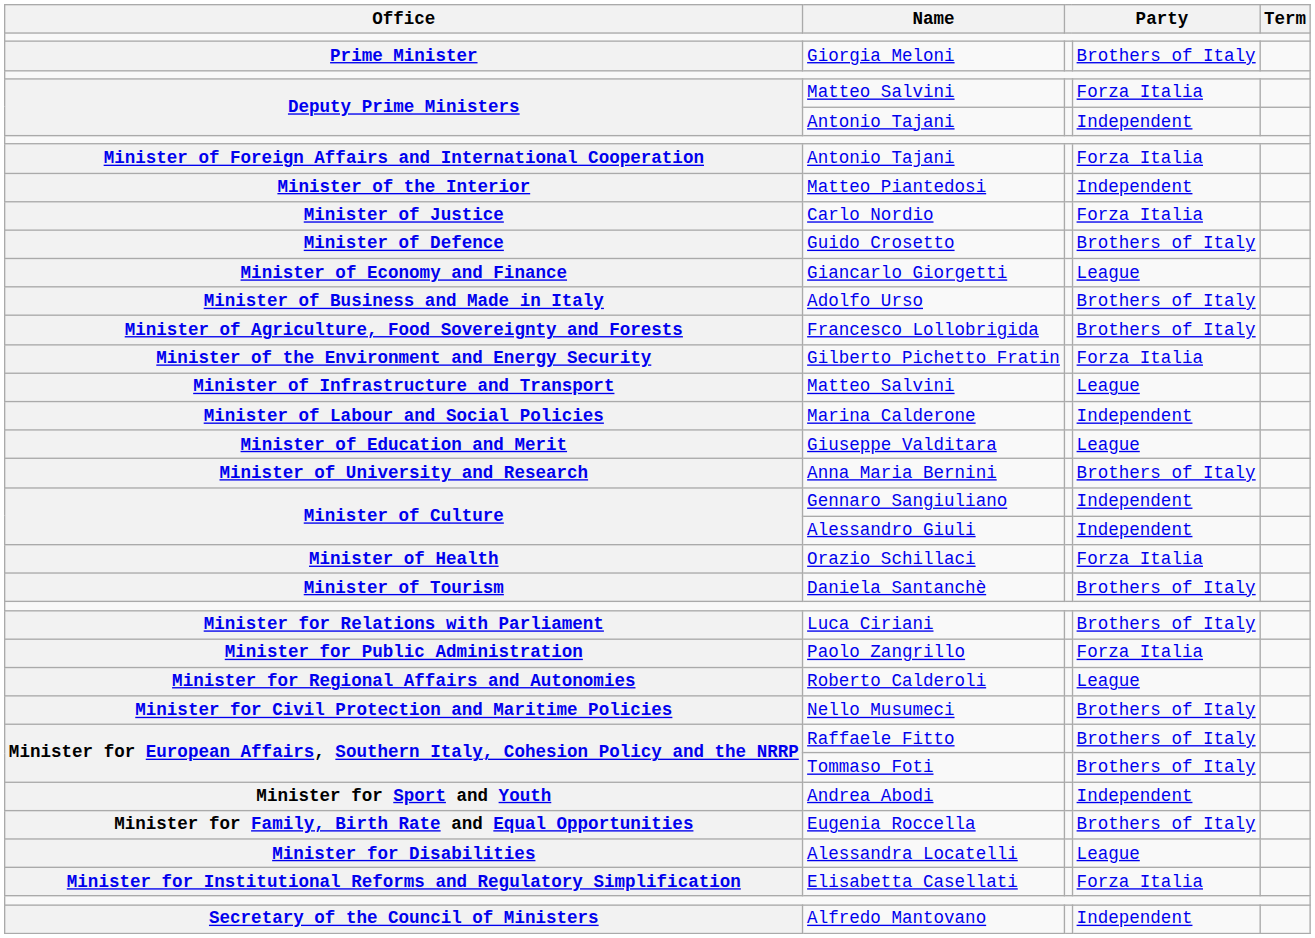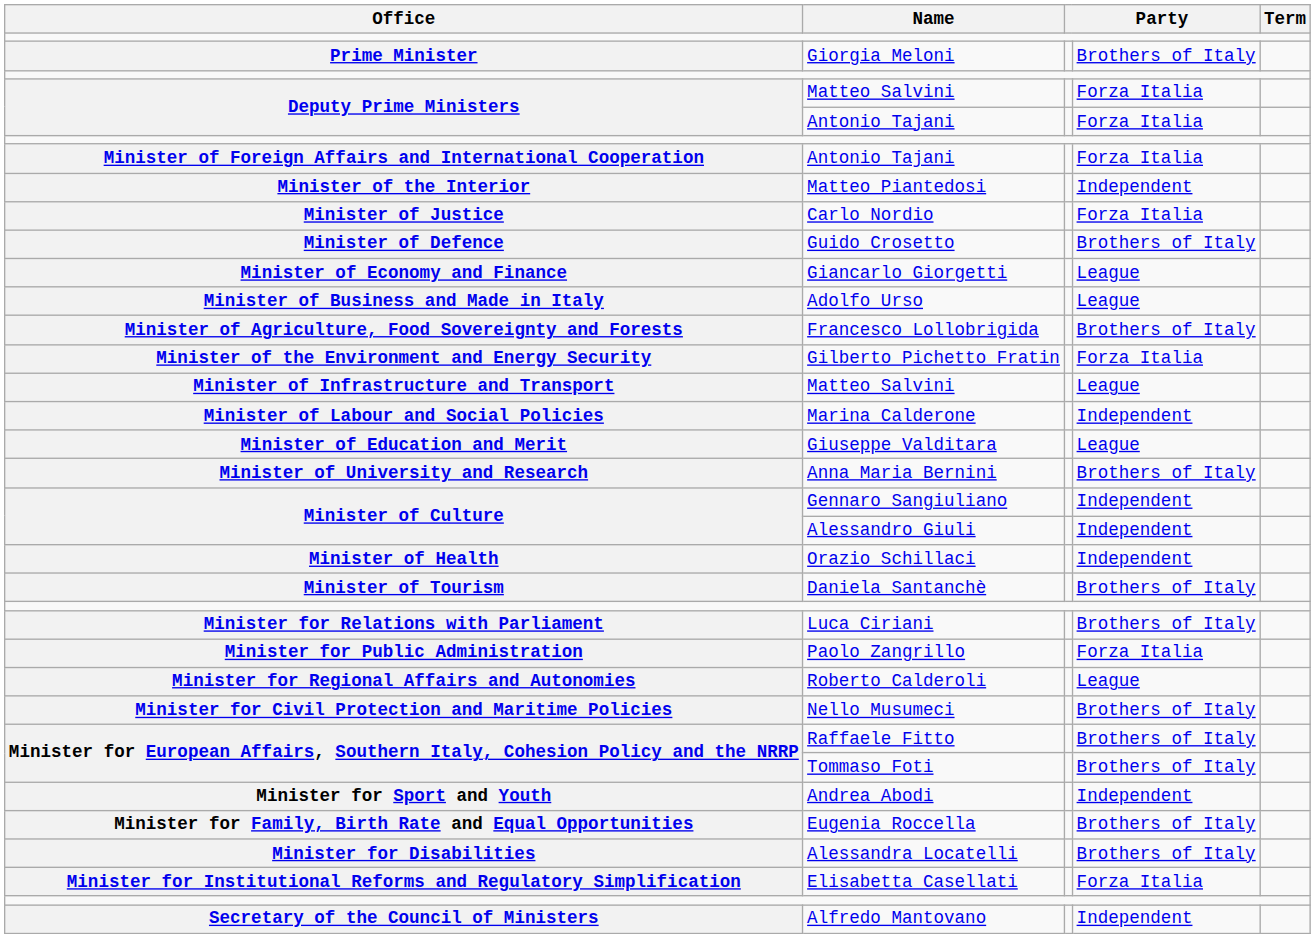(1135, 121) Independent -> (1140, 121) Forza Italia
(1166, 301) Brothers of Italy -> (1108, 301) League
(1140, 559) Forza Italia -> (1135, 559) Independent
(1108, 853) League -> (1166, 853) Brothers of Italy
